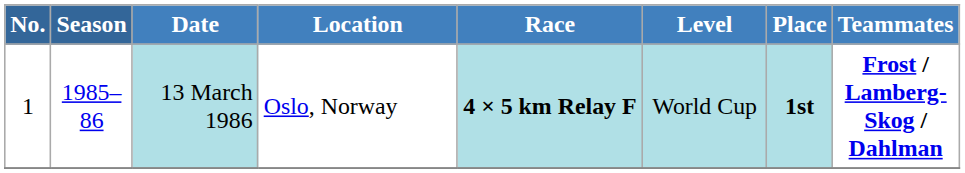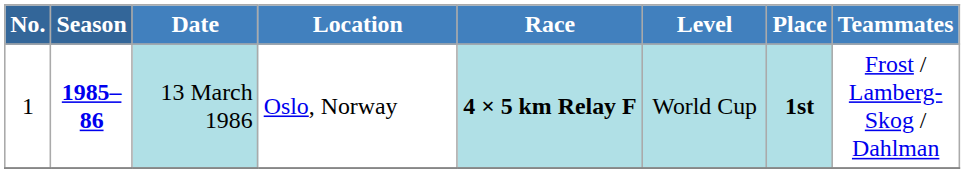(92, 106) normal -> (92, 106) bold
(896, 106) bold -> (896, 106) normal
